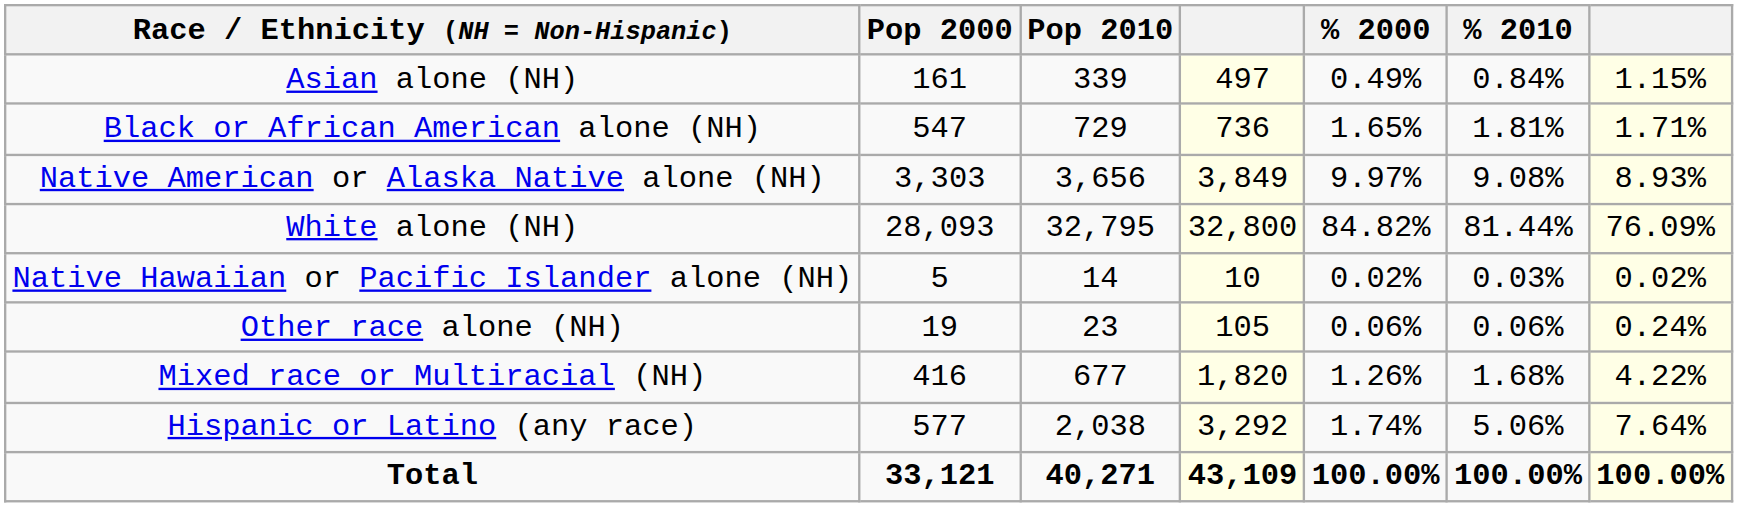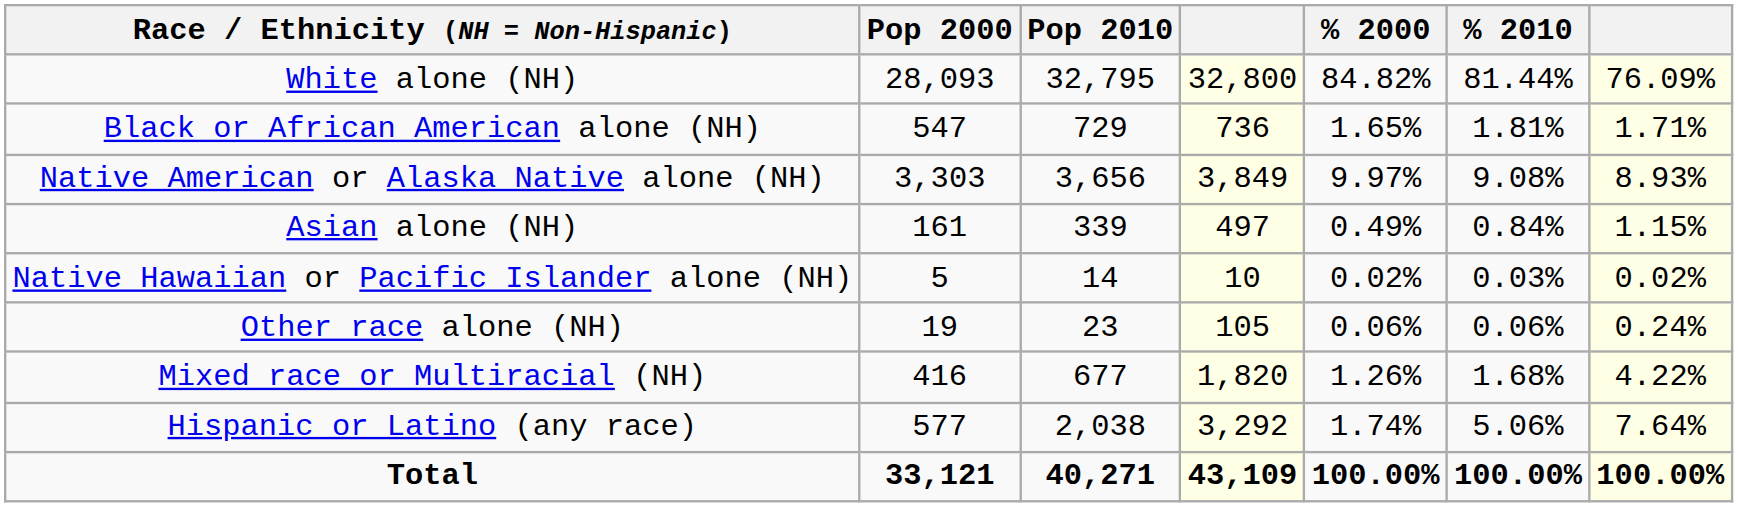rows swapped: (432, 228) <-> (432, 80)
